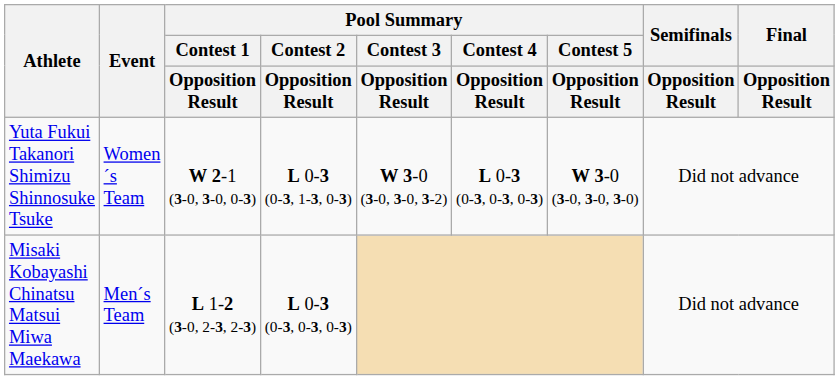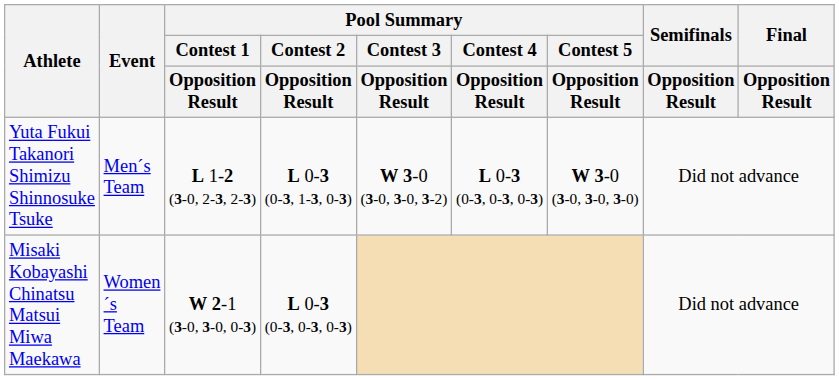(132, 176) Women´s Team -> (127, 176) Men´s Team
(213, 187) W 2-1 (3-0, 3-0, 0-3) -> (213, 187) L 1-2 (3-0, 2-3, 2-3)
(127, 304) Men´s Team -> (132, 304) Women´s Team
(213, 315) L 1-2 (3-0, 2-3, 2-3) -> (213, 315) W 2-1 (3-0, 3-0, 0-3)
